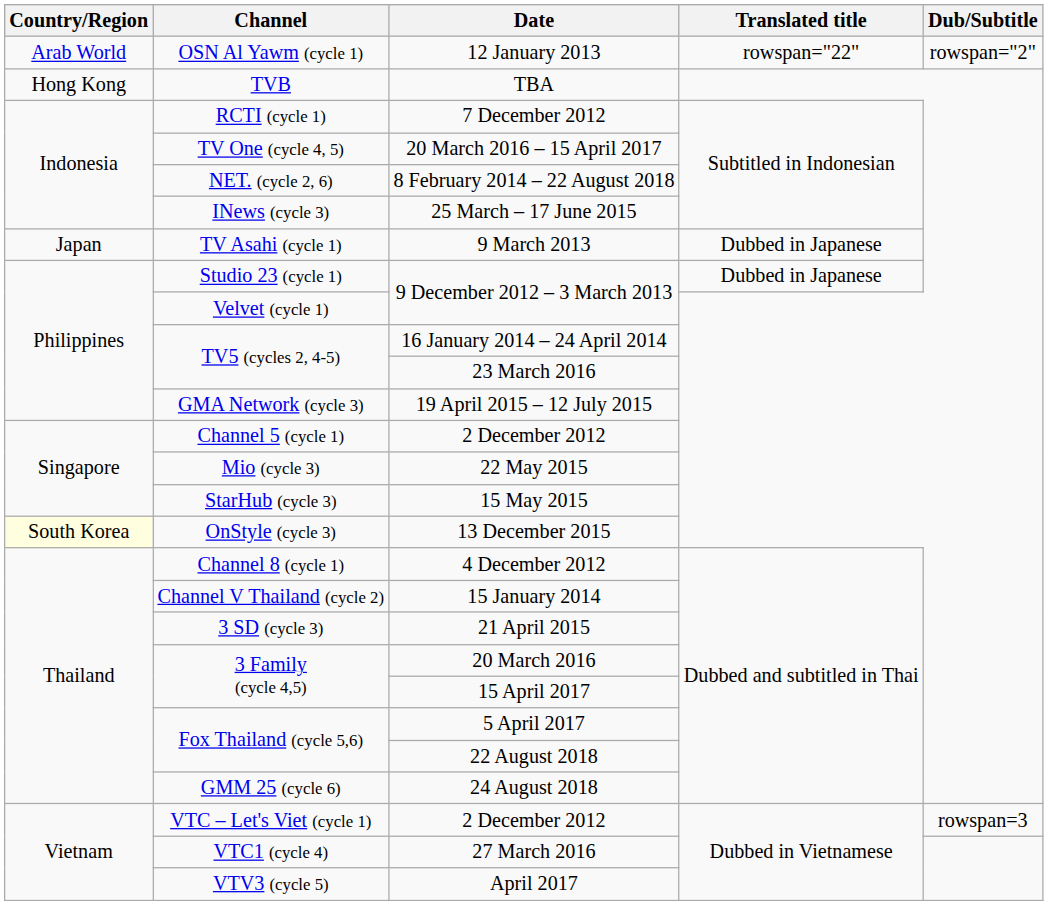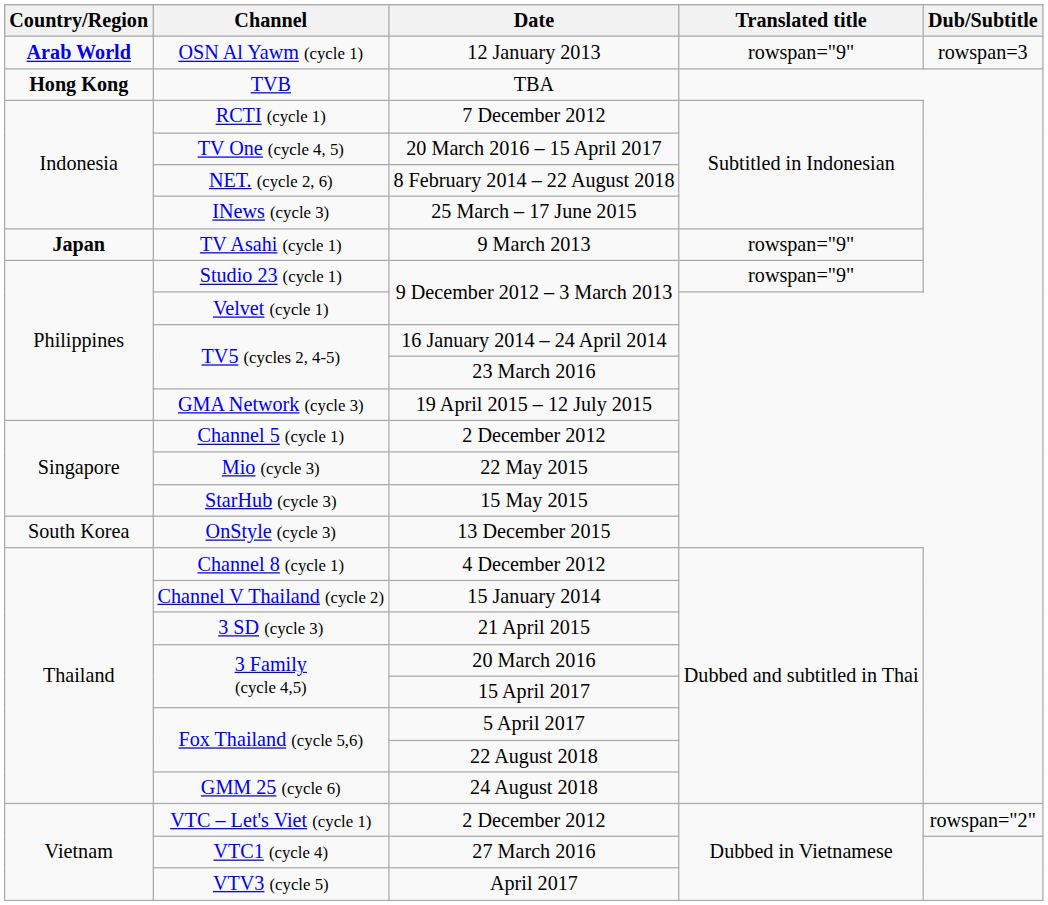(79, 52) normal -> (79, 52) bold
(801, 52) rowspan="22" -> (801, 52) rowspan="9"
(983, 52) rowspan="2" -> (983, 52) rowspan=3
(79, 84) normal -> (79, 84) bold
(79, 244) normal -> (79, 244) bold
(801, 244) Dubbed in Japanese -> (801, 244) rowspan="9"
(801, 276) Dubbed in Japanese -> (801, 276) rowspan="9"
(79, 532) lightyellow background -> (79, 532) no background
(983, 819) rowspan=3 -> (983, 819) rowspan="2"
